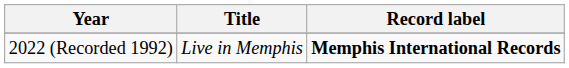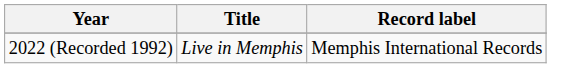(436, 47) bold -> (427, 47) normal
